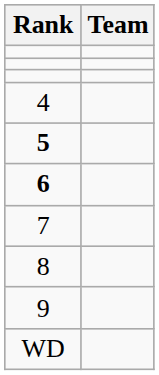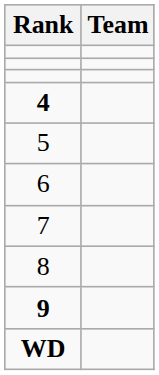(43, 102) normal -> (43, 102) bold
(43, 143) bold -> (43, 143) normal
(43, 184) bold -> (43, 184) normal
(43, 307) normal -> (43, 307) bold
(43, 348) normal -> (43, 348) bold
